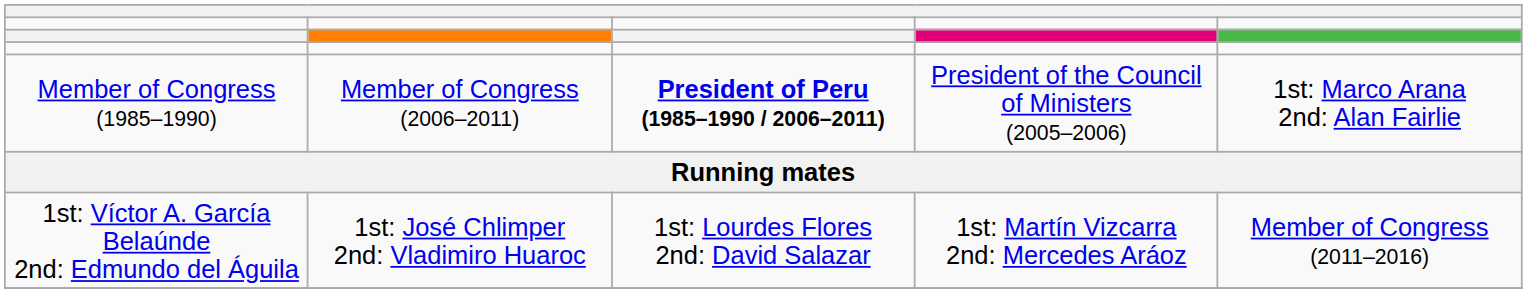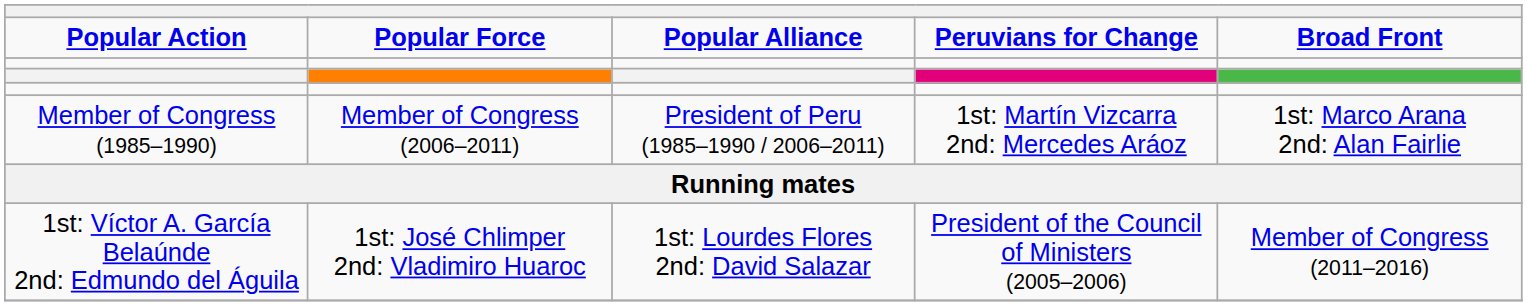+ row: (157, 37)
(763, 104) bold -> (763, 130) normal
(1066, 104) President of the Council of Ministers (2005–2006) -> (1066, 130) 1st: Martín Vizcarra 2nd: Mercedes Aráoz
(1066, 241) 1st: Martín Vizcarra 2nd: Mercedes Aráoz -> (1066, 253) President of the Council of Ministers (2005–2006)
